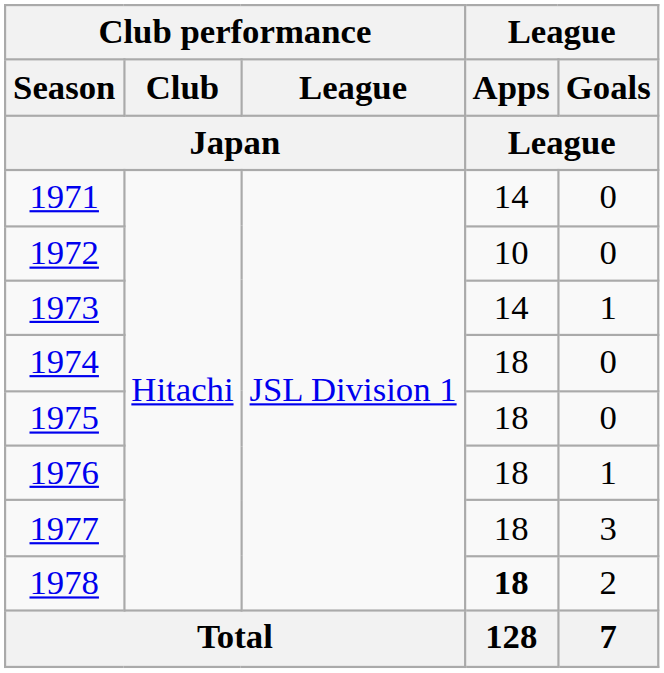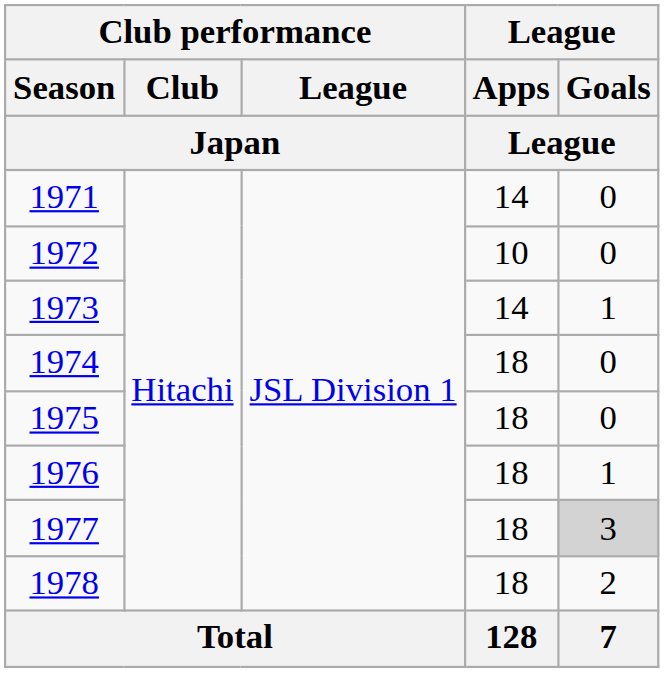(608, 527) no background -> (608, 527) lightgrey background
(511, 582) bold -> (511, 582) normal
